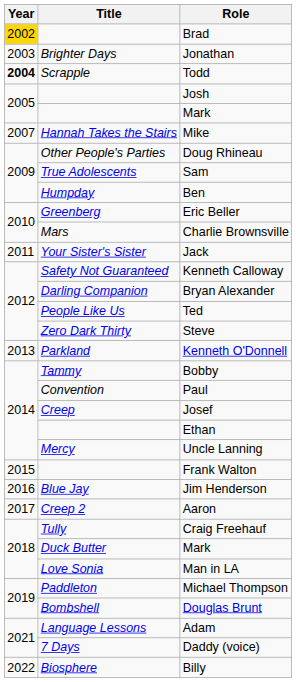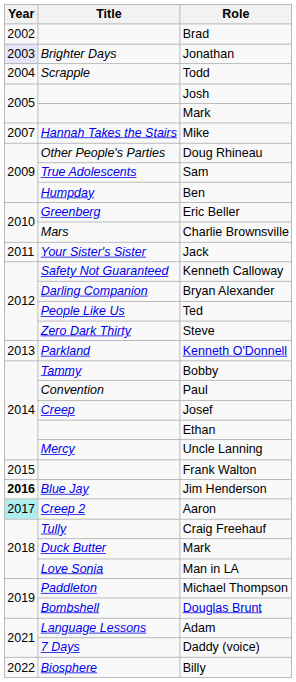(21, 34) gold background -> (21, 34) no background
(21, 53) no background -> (21, 53) lavender background
(21, 73) bold -> (21, 73) normal
(21, 489) normal -> (21, 489) bold
(21, 509) no background -> (21, 509) paleturquoise background
